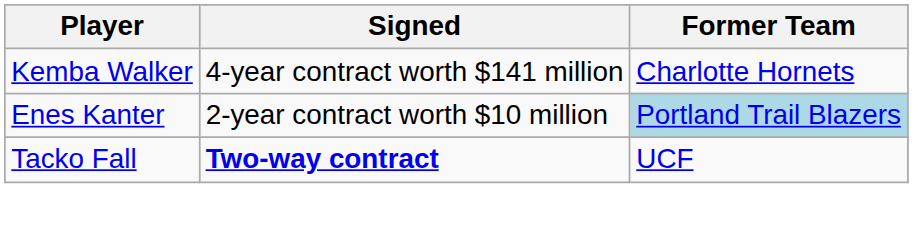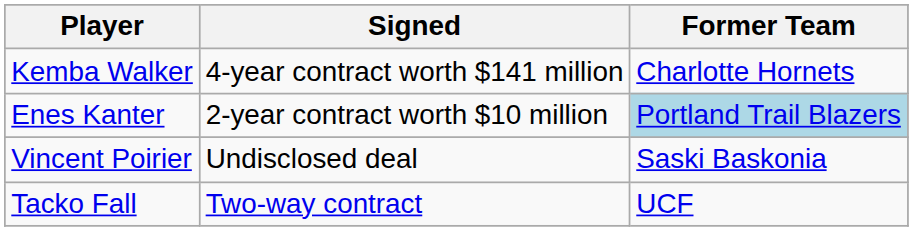+ row: (102, 159)
(322, 159) bold -> (314, 203) normal
